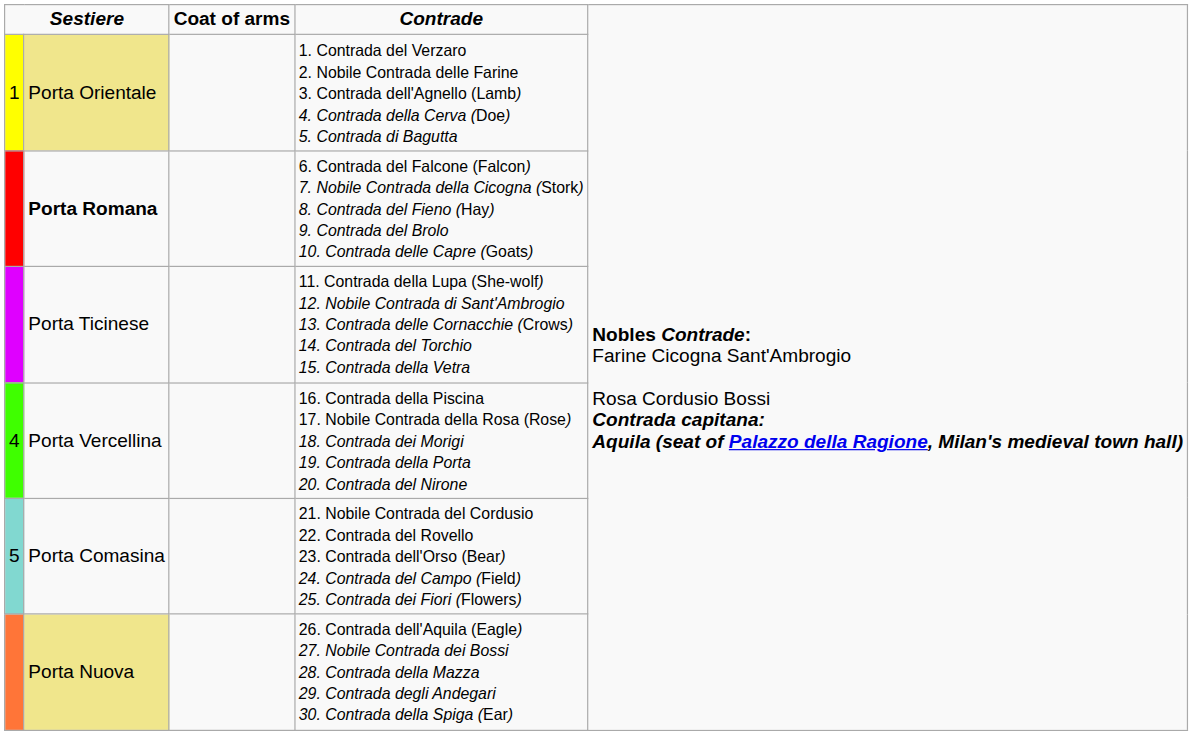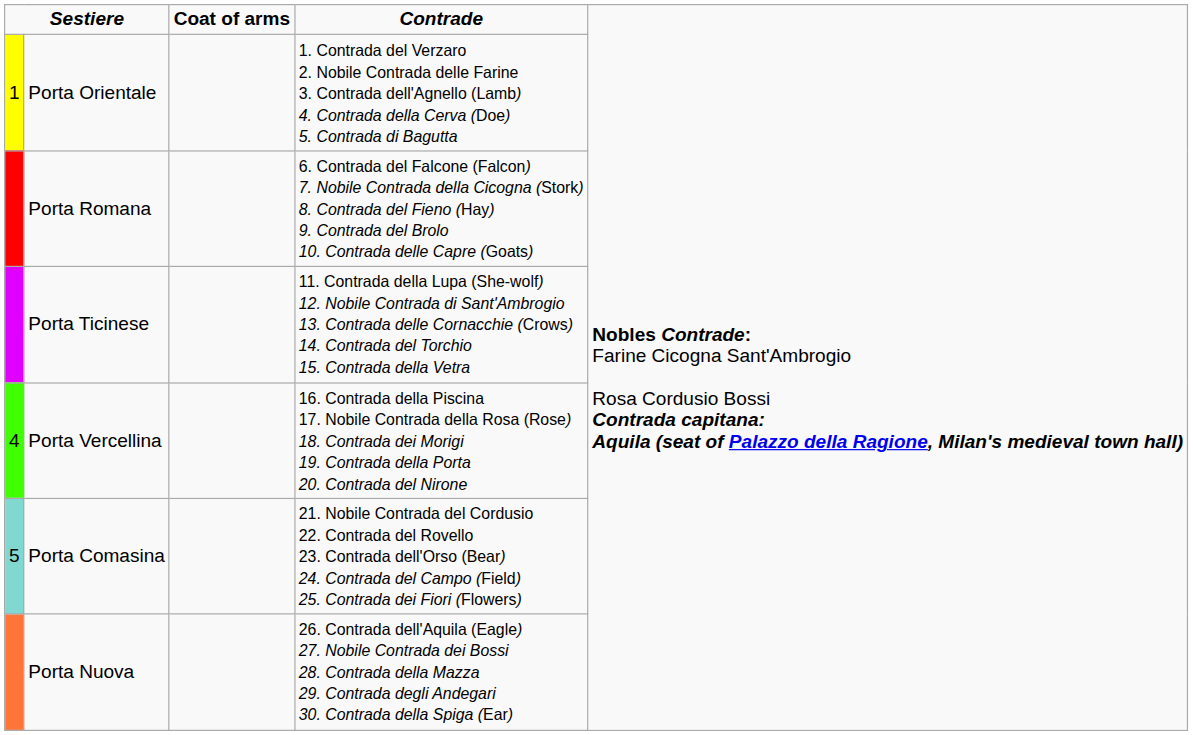(92, 92) khaki background -> (92, 92) no background
(93, 208) bold -> (90, 208) normal
(81, 672) khaki background -> (81, 672) no background
